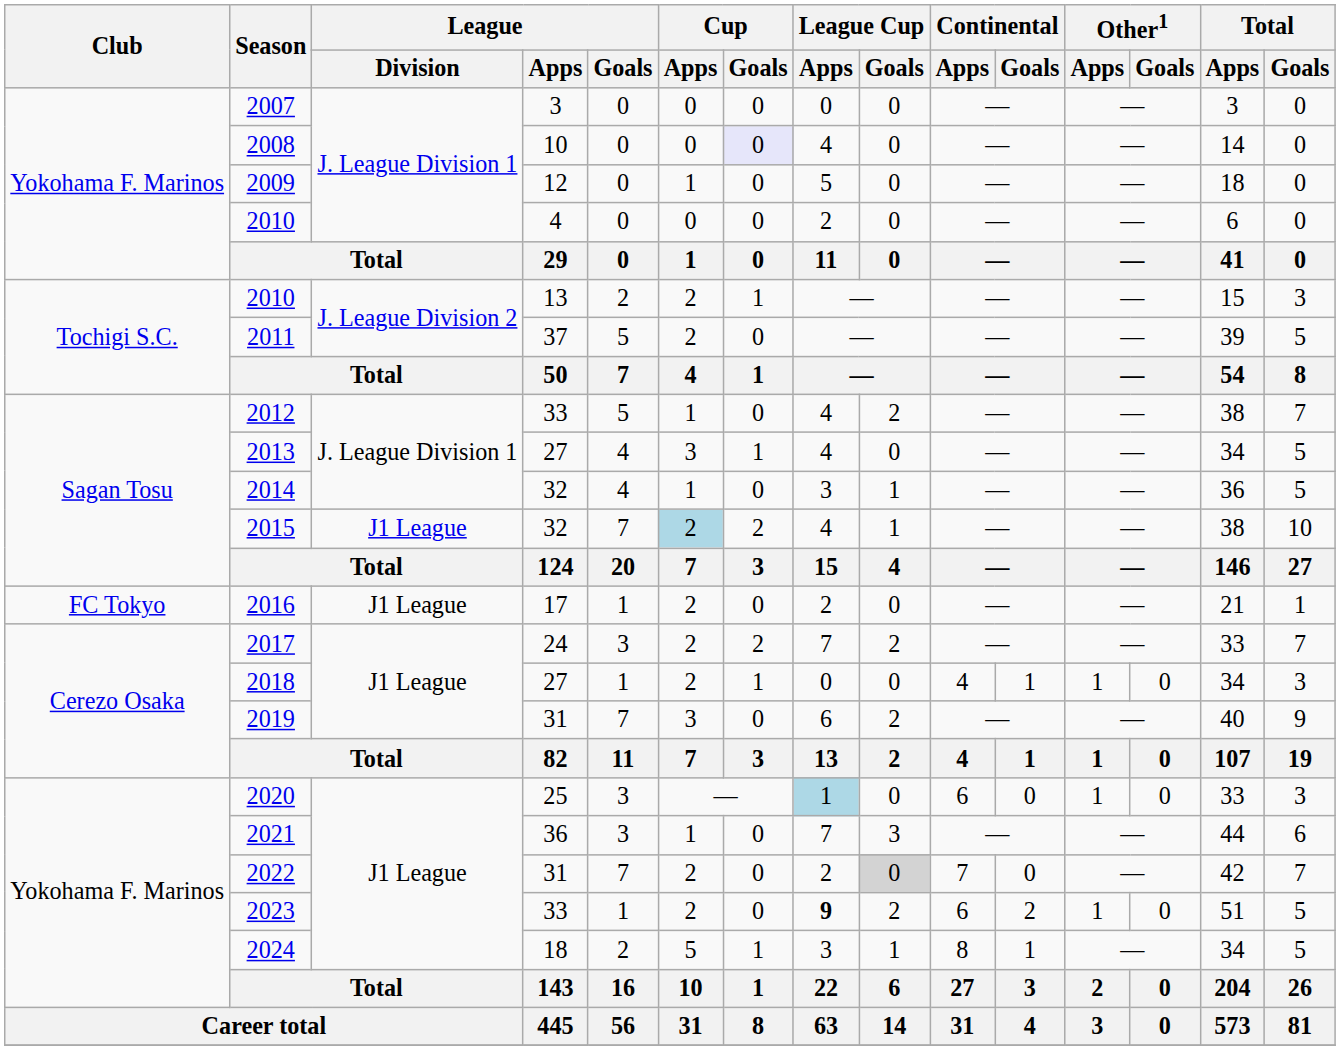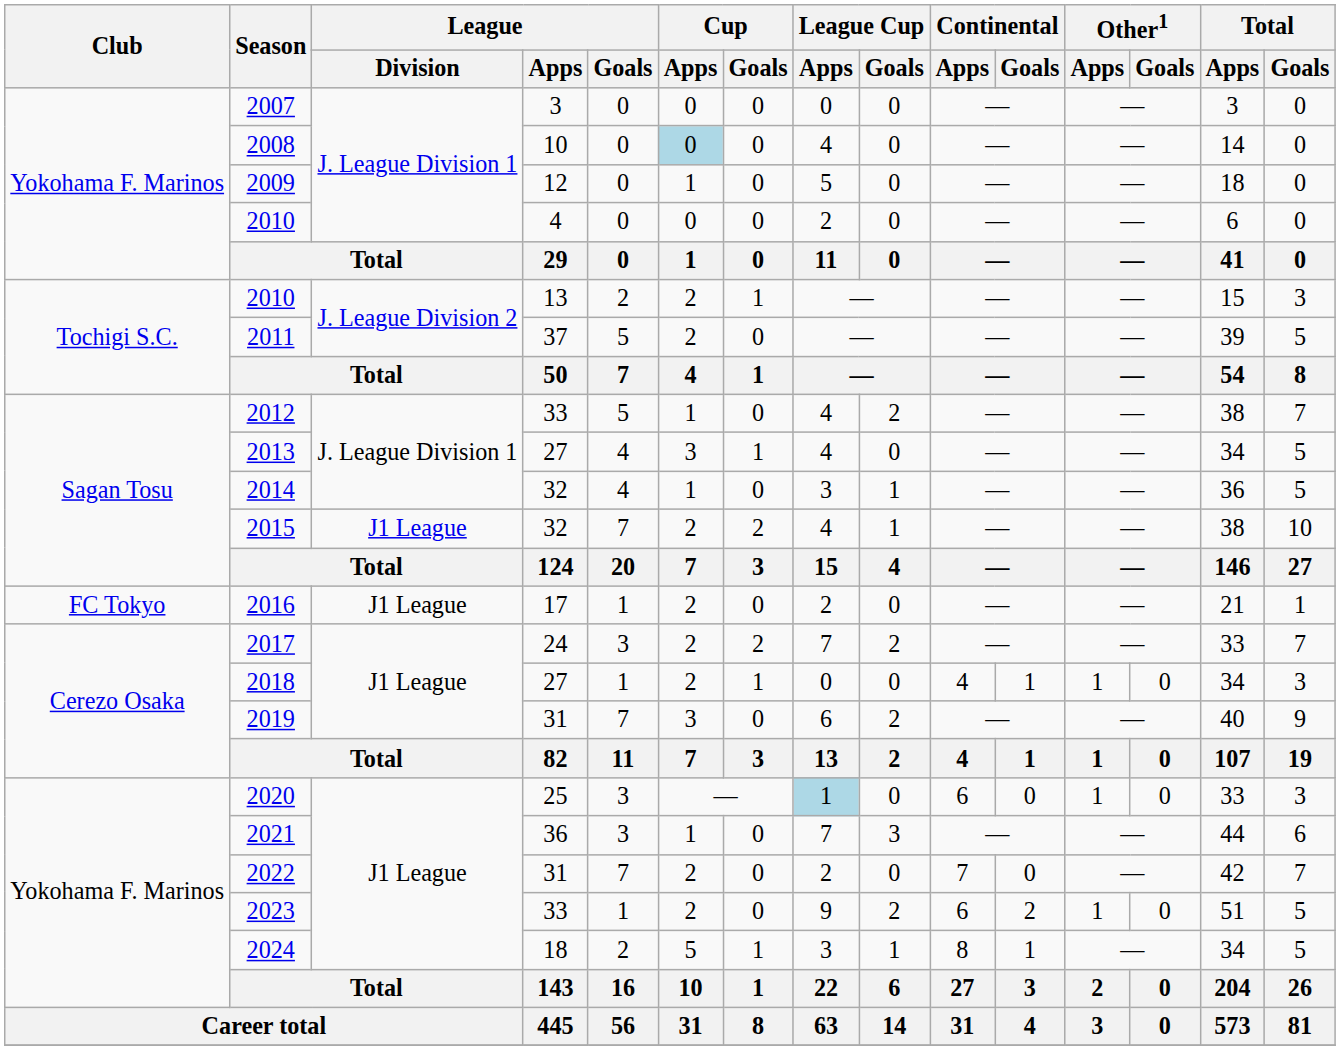(691, 145) no background -> (691, 145) lightblue background
(758, 145) lavender background -> (758, 145) no background
(691, 528) lightblue background -> (691, 528) no background
(894, 873) lightgrey background -> (894, 873) no background
(826, 911) bold -> (826, 911) normal
